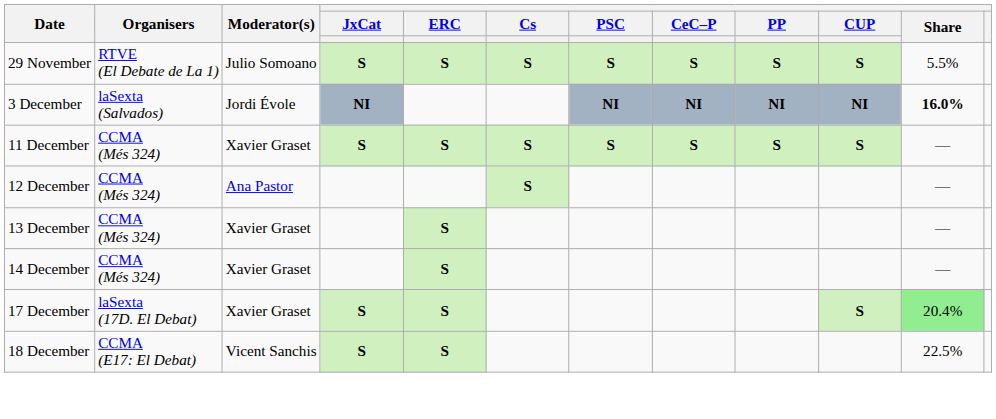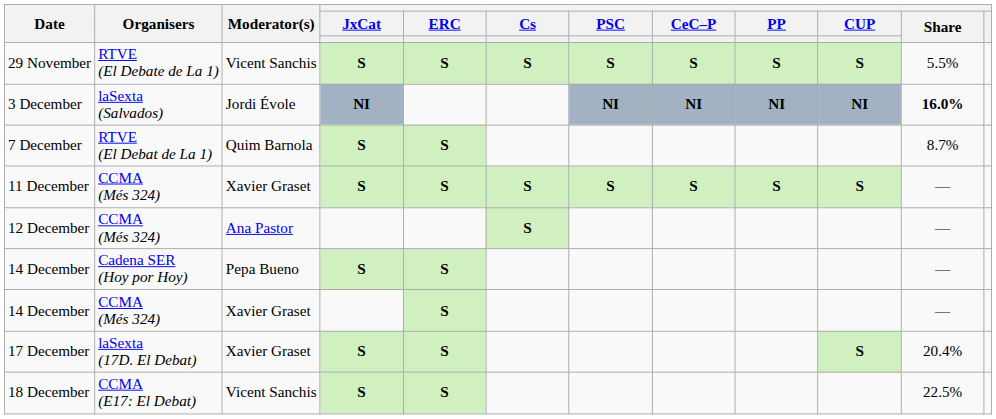(271, 63) Julio Somoano -> (271, 63) Vicent Sanchis
+ row: (45, 145)
- row: (49, 228)
+ row: (49, 269)
(943, 310) lightgreen background -> (943, 351) no background
